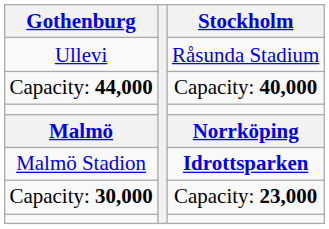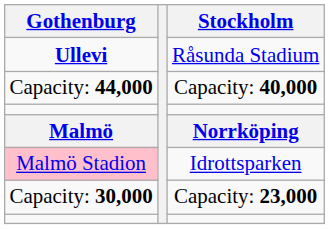(81, 54) normal -> (81, 54) bold
(81, 163) no background -> (81, 163) pink background
(246, 163) bold -> (246, 163) normal
